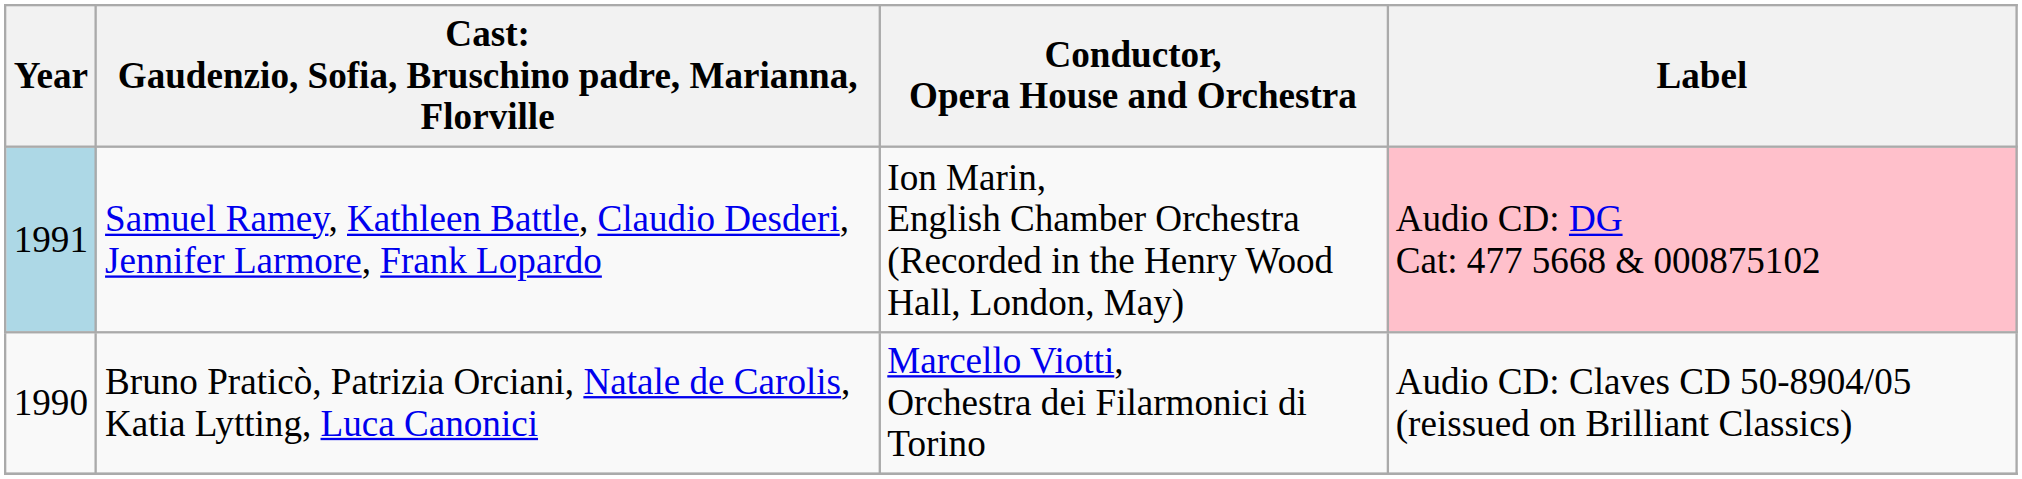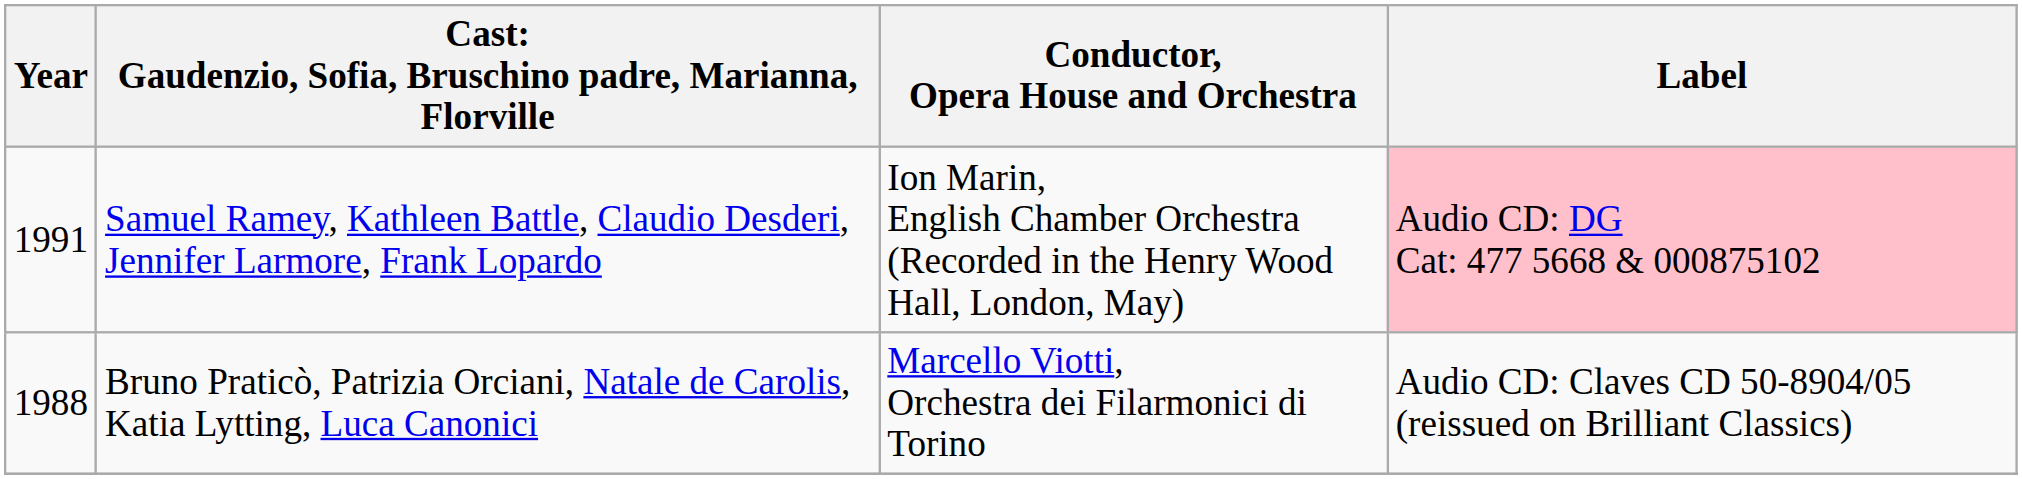(51, 238) lightblue background -> (51, 238) no background
(51, 402) 1990 -> (51, 402) 1988
